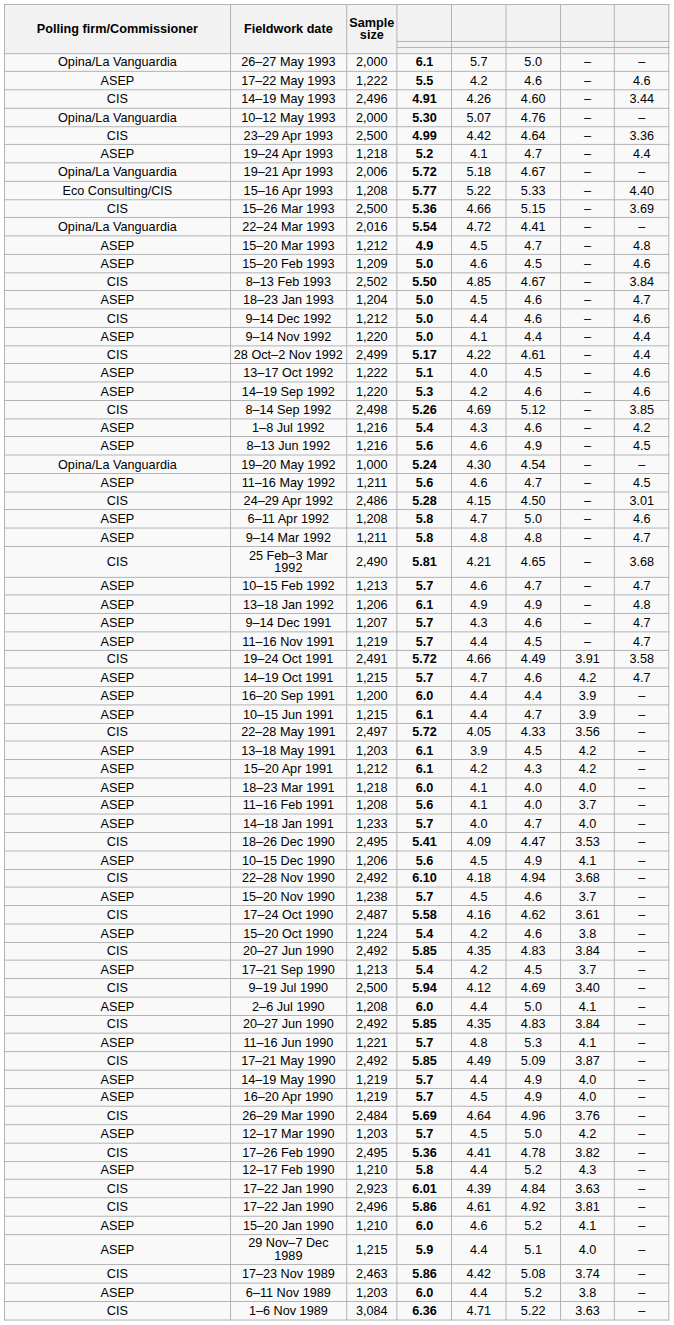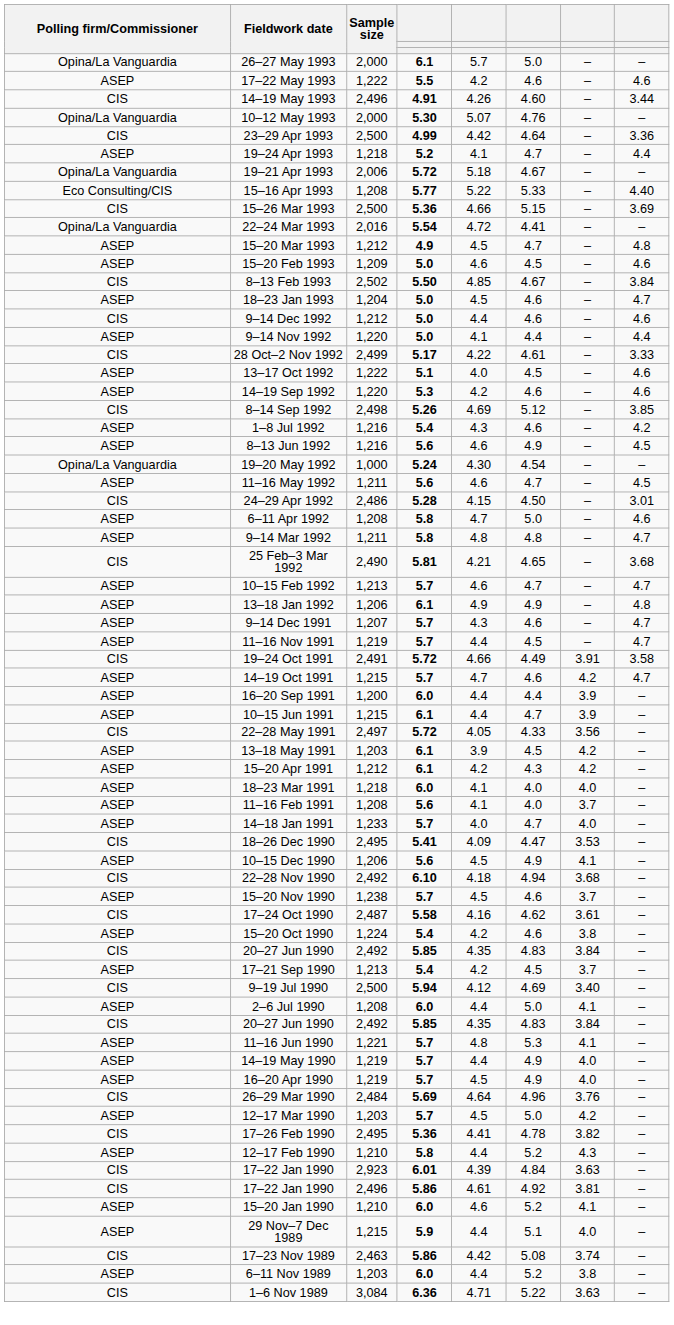(642, 355) 4.4 -> (642, 355) 3.33
- row: (288, 1061)
